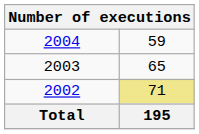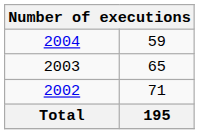(157, 91) khaki background -> (157, 91) no background
